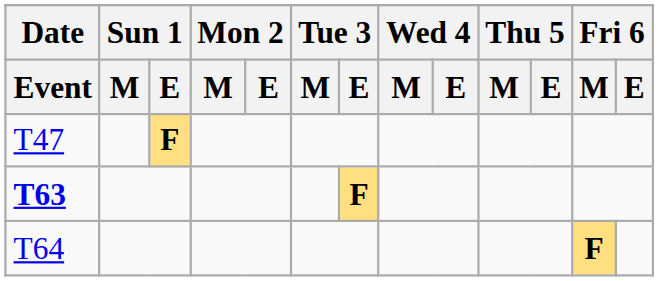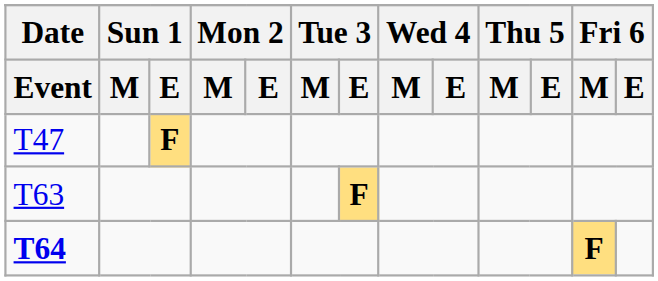(40, 194) bold -> (39, 194) normal
(39, 248) normal -> (40, 248) bold
